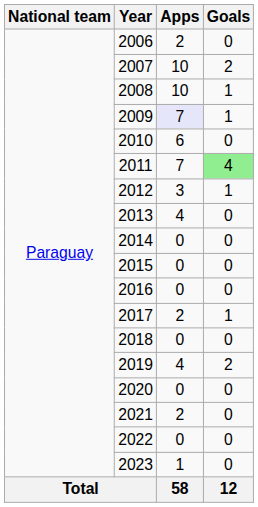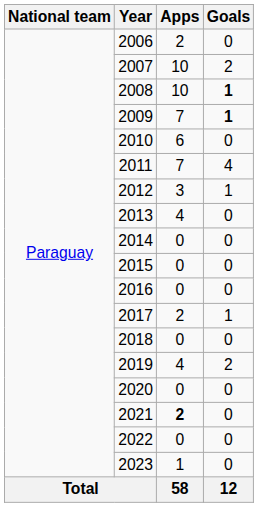(228, 91) normal -> (228, 91) bold
(180, 116) lavender background -> (180, 116) no background
(228, 116) normal -> (228, 116) bold
(228, 166) lightgreen background -> (228, 166) no background
(180, 414) normal -> (180, 414) bold
